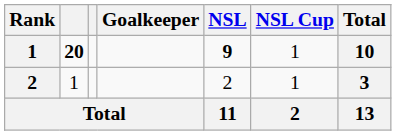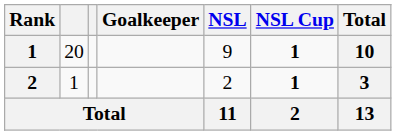(74, 51) bold -> (74, 51) normal
(227, 51) bold -> (227, 51) normal
(295, 51) normal -> (295, 51) bold
(295, 82) normal -> (295, 82) bold
